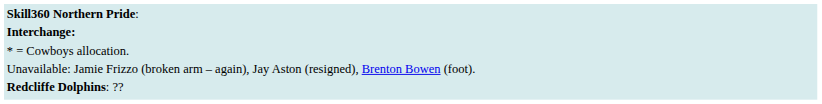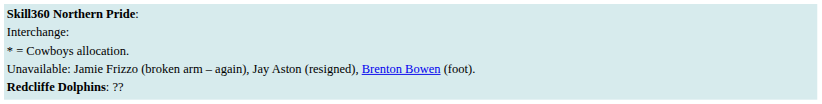(41, 32) bold -> (38, 32) normal
